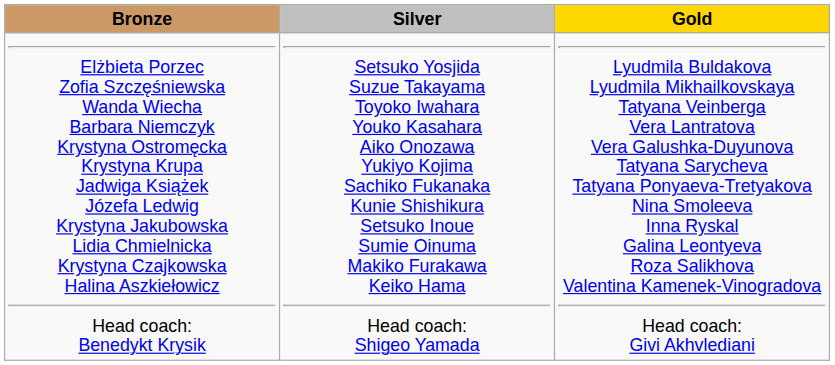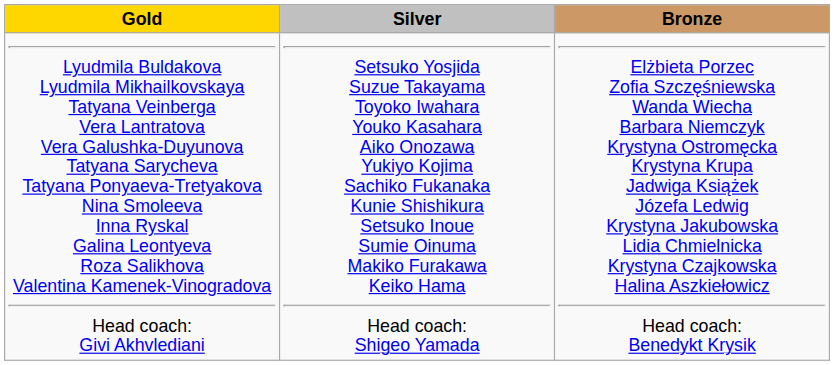columns swapped: (692, 19) <-> (142, 19)
